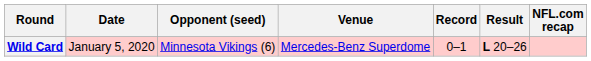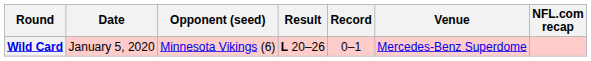columns swapped: (505, 20) <-> (356, 20)
